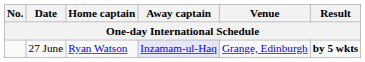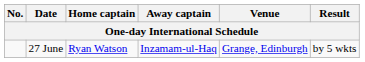(179, 48) lavender background -> (179, 48) no background
(336, 48) bold -> (335, 48) normal
